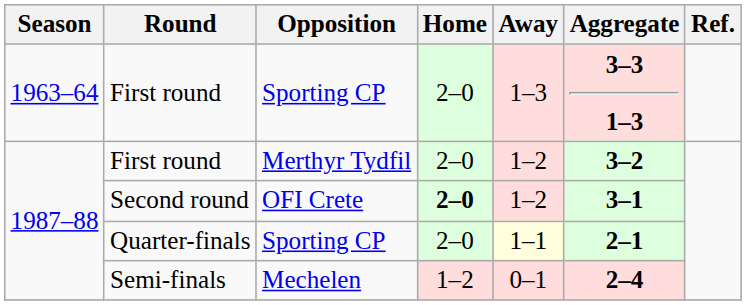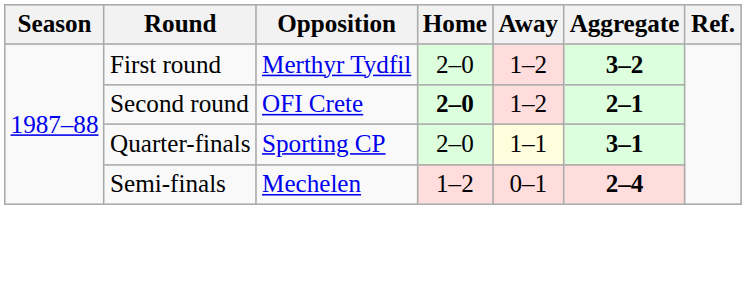- row: (166, 92)
(625, 200) 3–1 -> (625, 104) 2–1
(625, 240) 2–1 -> (625, 143) 3–1
